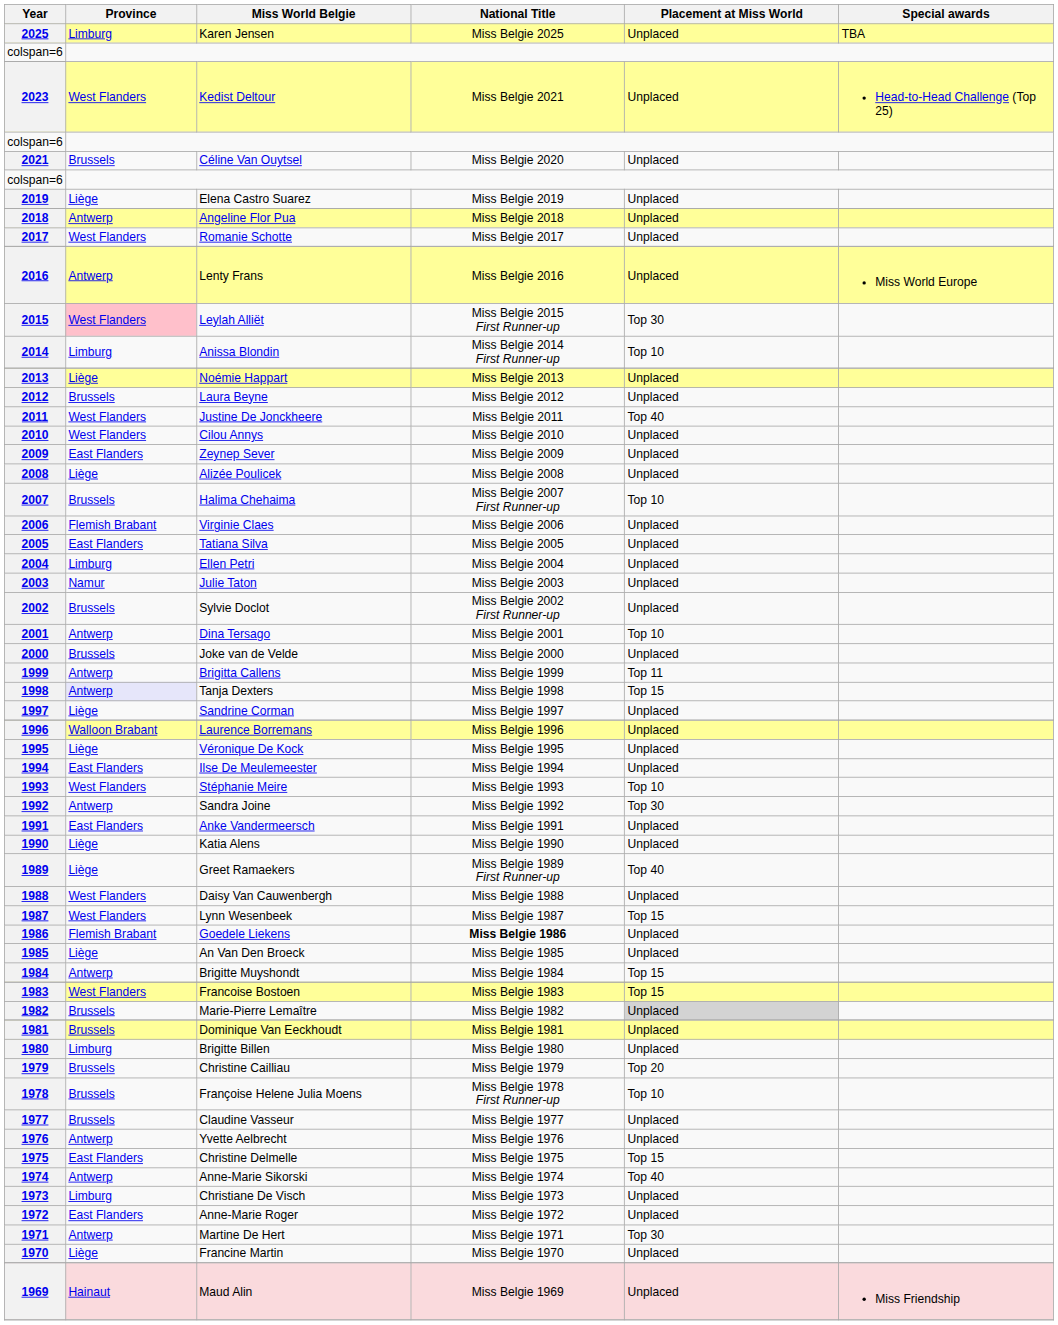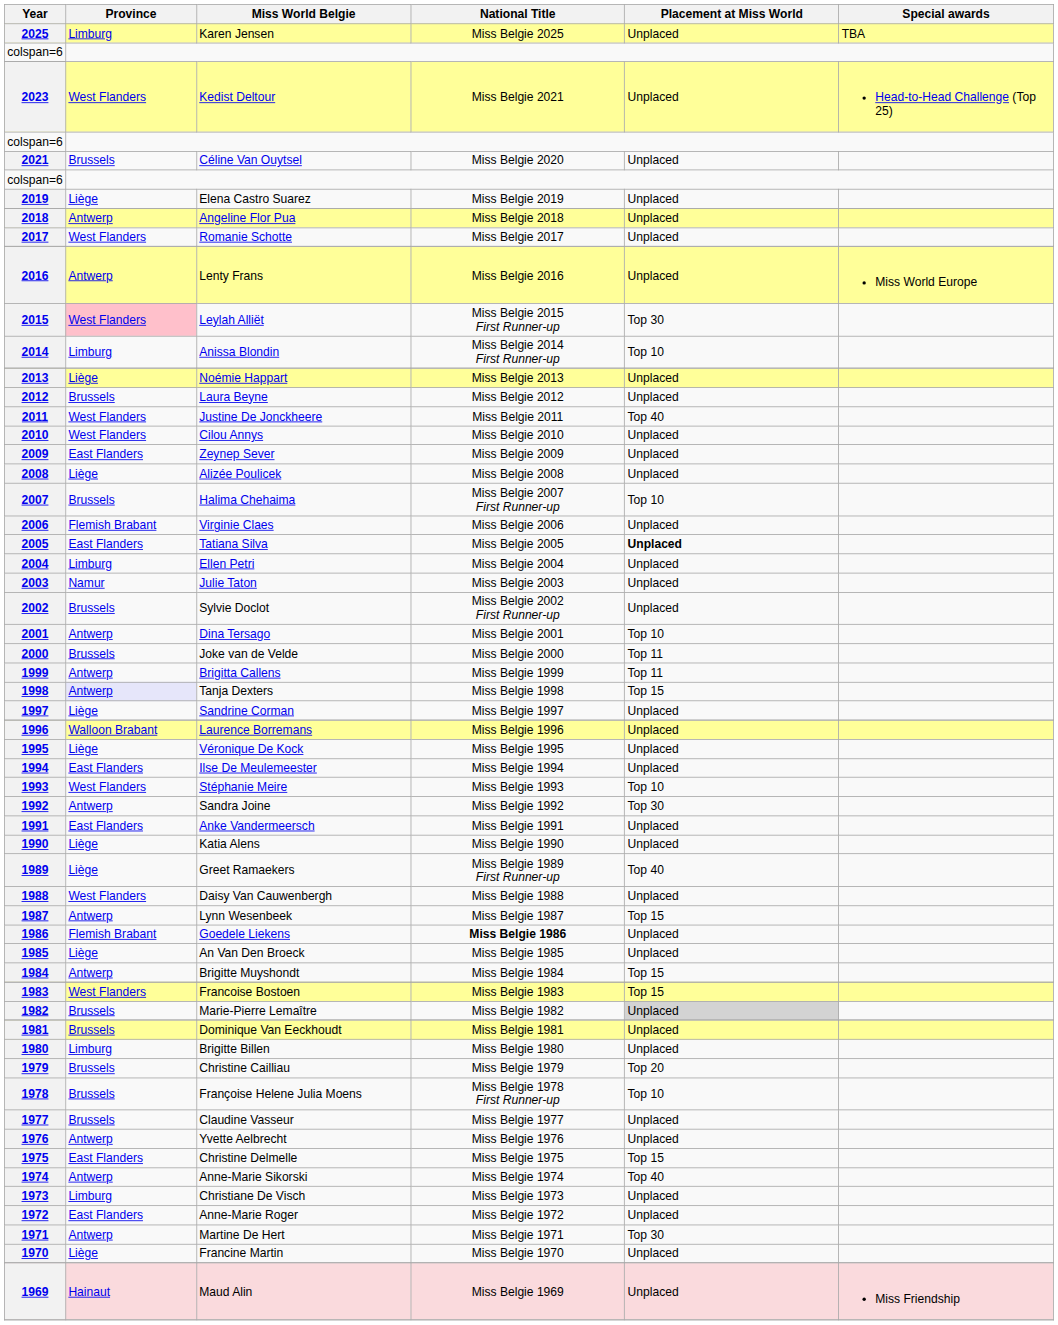(653, 545) normal -> (655, 545) bold
(653, 654) Unplaced -> (645, 654) Top 11
(107, 916) West Flanders -> (91, 916) Antwerp
